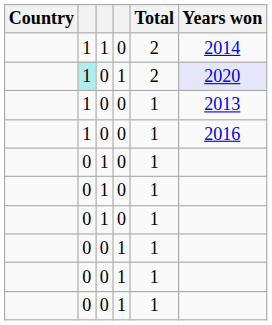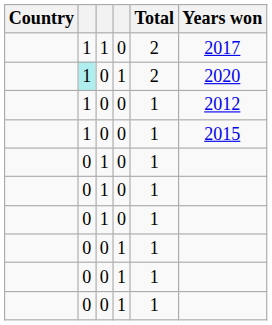(222, 47) 2014 -> (222, 47) 2017
(222, 76) lavender background -> (222, 76) no background
(222, 104) 2013 -> (222, 104) 2012
(222, 133) 2016 -> (222, 133) 2015
